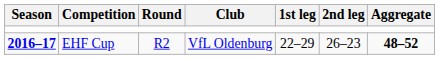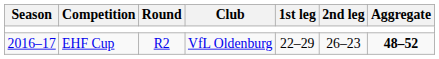(32, 43) bold -> (32, 43) normal
